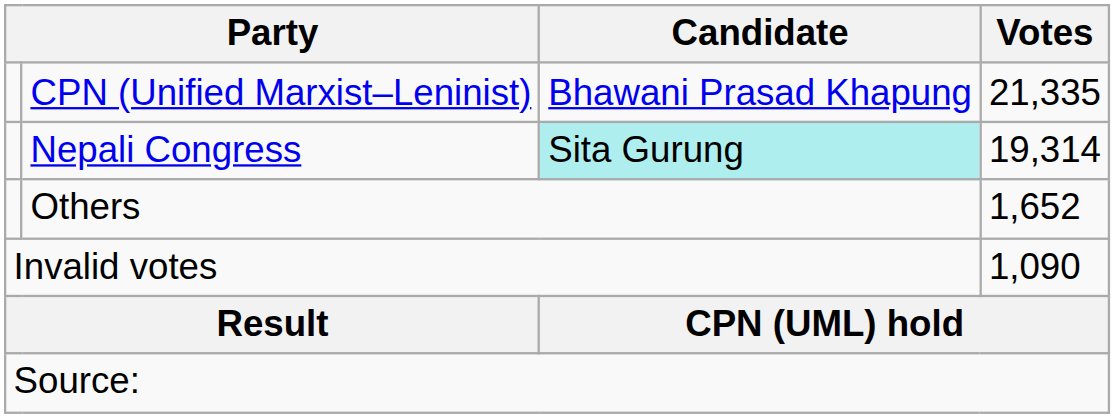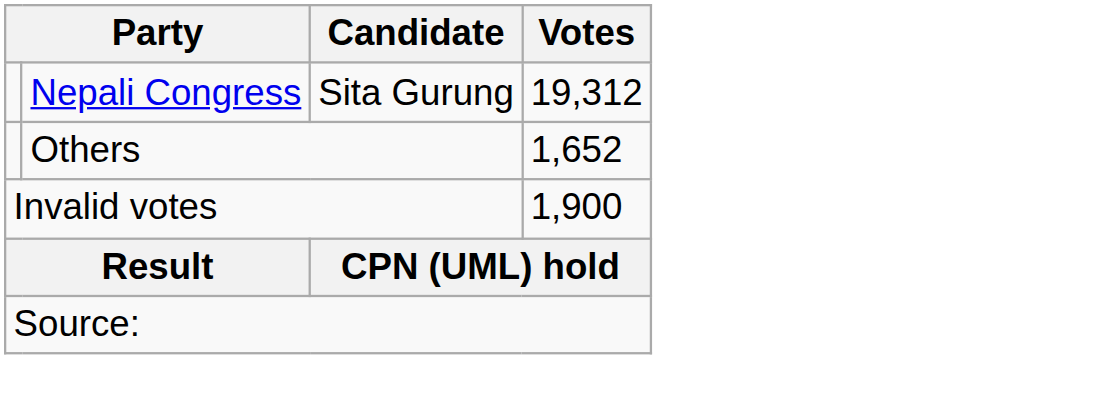- row: (281, 91)
(646, 149) paleturquoise background -> (416, 91) no background
(1045, 149) 19,314 -> (587, 91) 19,312
(1035, 265) 1,090 -> (577, 207) 1,900
